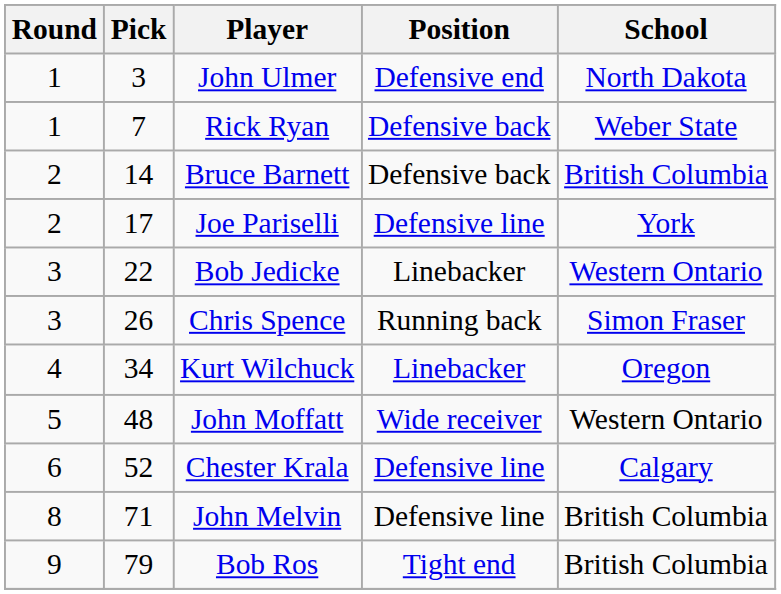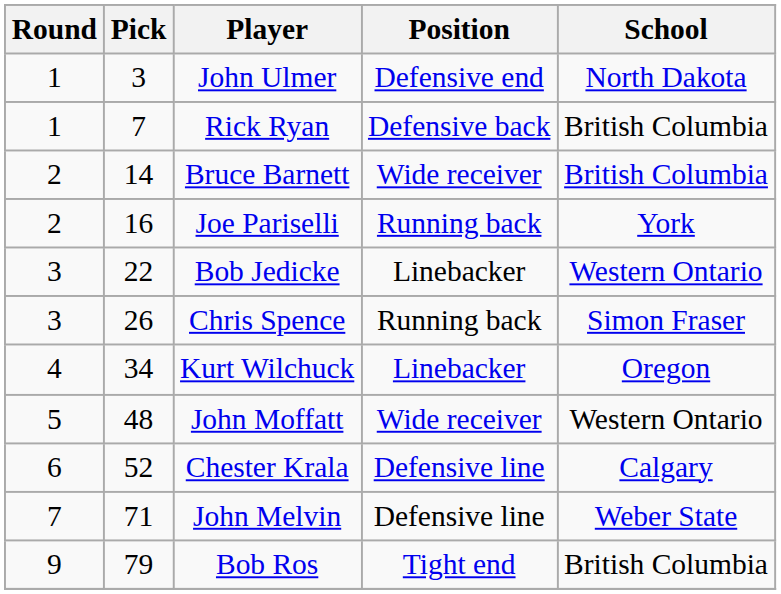(666, 126) Weber State -> (666, 126) British Columbia
(459, 174) Defensive back -> (459, 174) Wide receiver
(139, 223) 17 -> (139, 223) 16
(459, 223) Defensive line -> (459, 223) Running back
(54, 515) 8 -> (54, 515) 7
(666, 515) British Columbia -> (666, 515) Weber State
